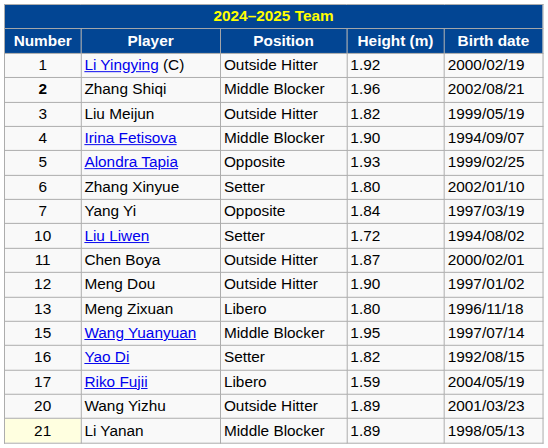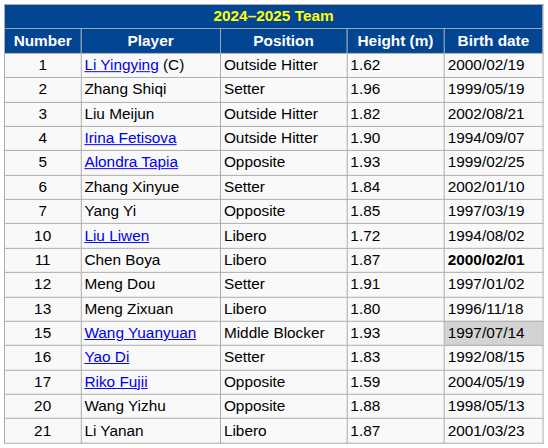(365, 65) 1.92 -> (365, 65) 1.62
(43, 89) bold -> (43, 89) normal
(274, 89) Middle Blocker -> (244, 89) Setter
(486, 89) 2002/08/21 -> (486, 89) 1999/05/19
(486, 114) 1999/05/19 -> (486, 114) 2002/08/21
(274, 138) Middle Blocker -> (271, 138) Outside Hitter
(365, 187) 1.80 -> (365, 187) 1.84
(365, 211) 1.84 -> (365, 211) 1.85
(244, 235) Setter -> (245, 235) Libero
(271, 260) Outside Hitter -> (245, 260) Libero
(486, 260) normal -> (486, 260) bold
(271, 284) Outside Hitter -> (244, 284) Setter
(365, 284) 1.90 -> (365, 284) 1.91
(365, 333) 1.95 -> (365, 333) 1.93
(486, 333) no background -> (486, 333) lightgrey background
(365, 357) 1.82 -> (365, 357) 1.83
(245, 382) Libero -> (255, 382) Opposite
(271, 406) Outside Hitter -> (255, 406) Opposite
(365, 406) 1.89 -> (365, 406) 1.88
(486, 406) 2001/03/23 -> (486, 406) 1998/05/13
(43, 430) lightyellow background -> (43, 430) no background
(274, 430) Middle Blocker -> (245, 430) Libero
(365, 430) 1.89 -> (365, 430) 1.87
(486, 430) 1998/05/13 -> (486, 430) 2001/03/23
